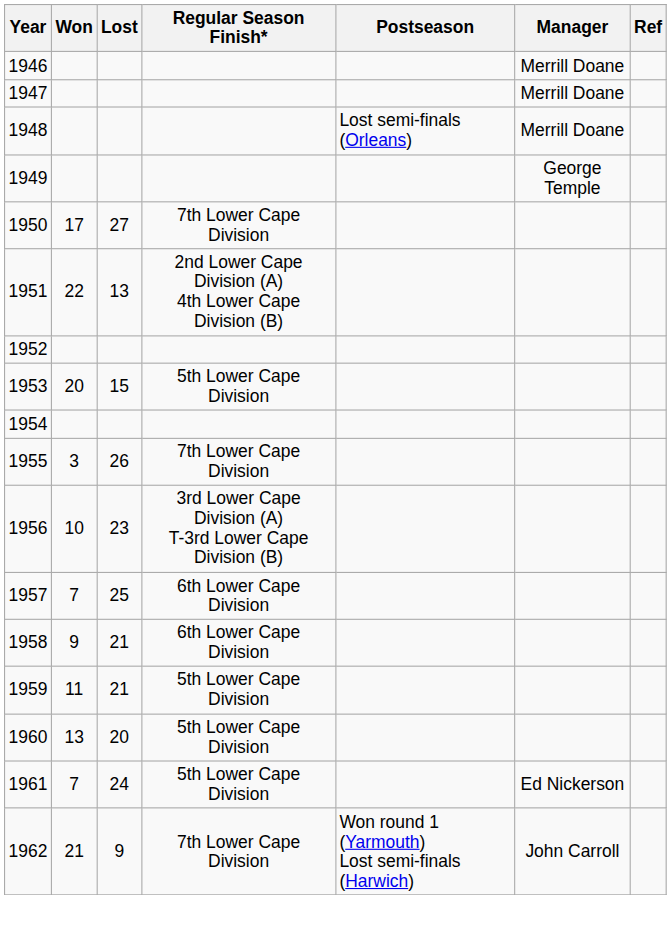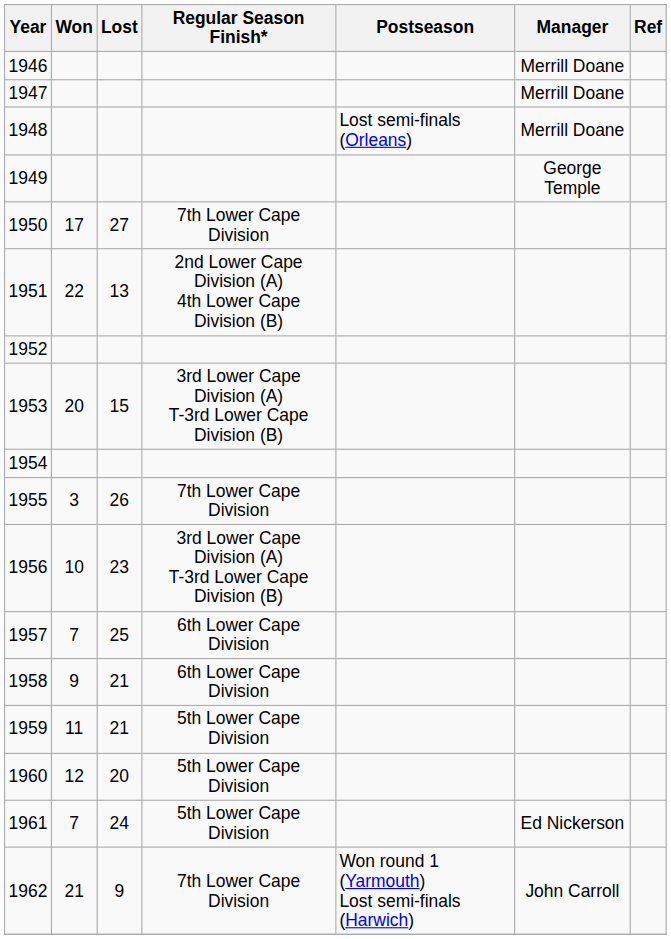(239, 386) 5th Lower Cape Division -> (239, 406) 3rd Lower Cape Division (A) T-3rd Lower Cape Division (B)
(74, 737) 13 -> (74, 776) 12
